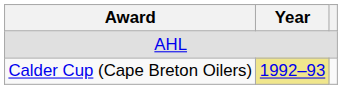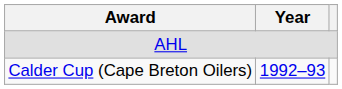(293, 71) khaki background -> (293, 71) no background
